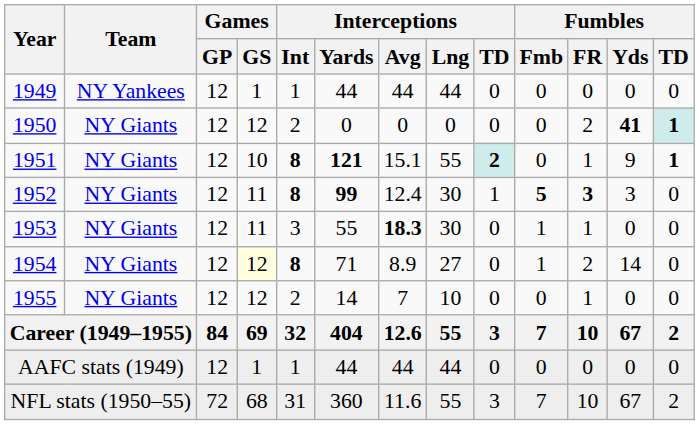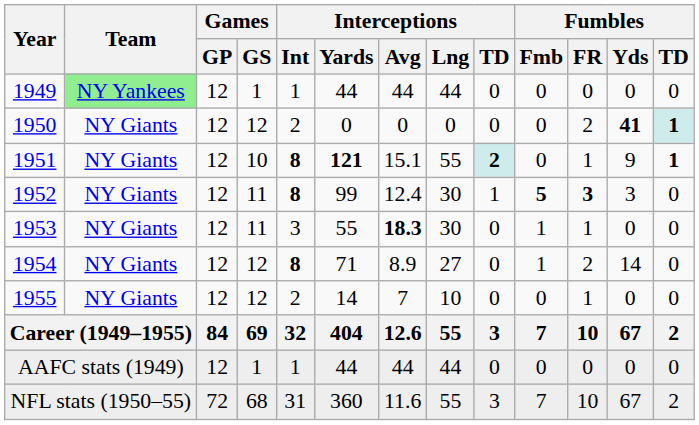(131, 90) no background -> (131, 90) lightgreen background
(346, 194) bold -> (346, 194) normal
(257, 263) lightyellow background -> (257, 263) no background
